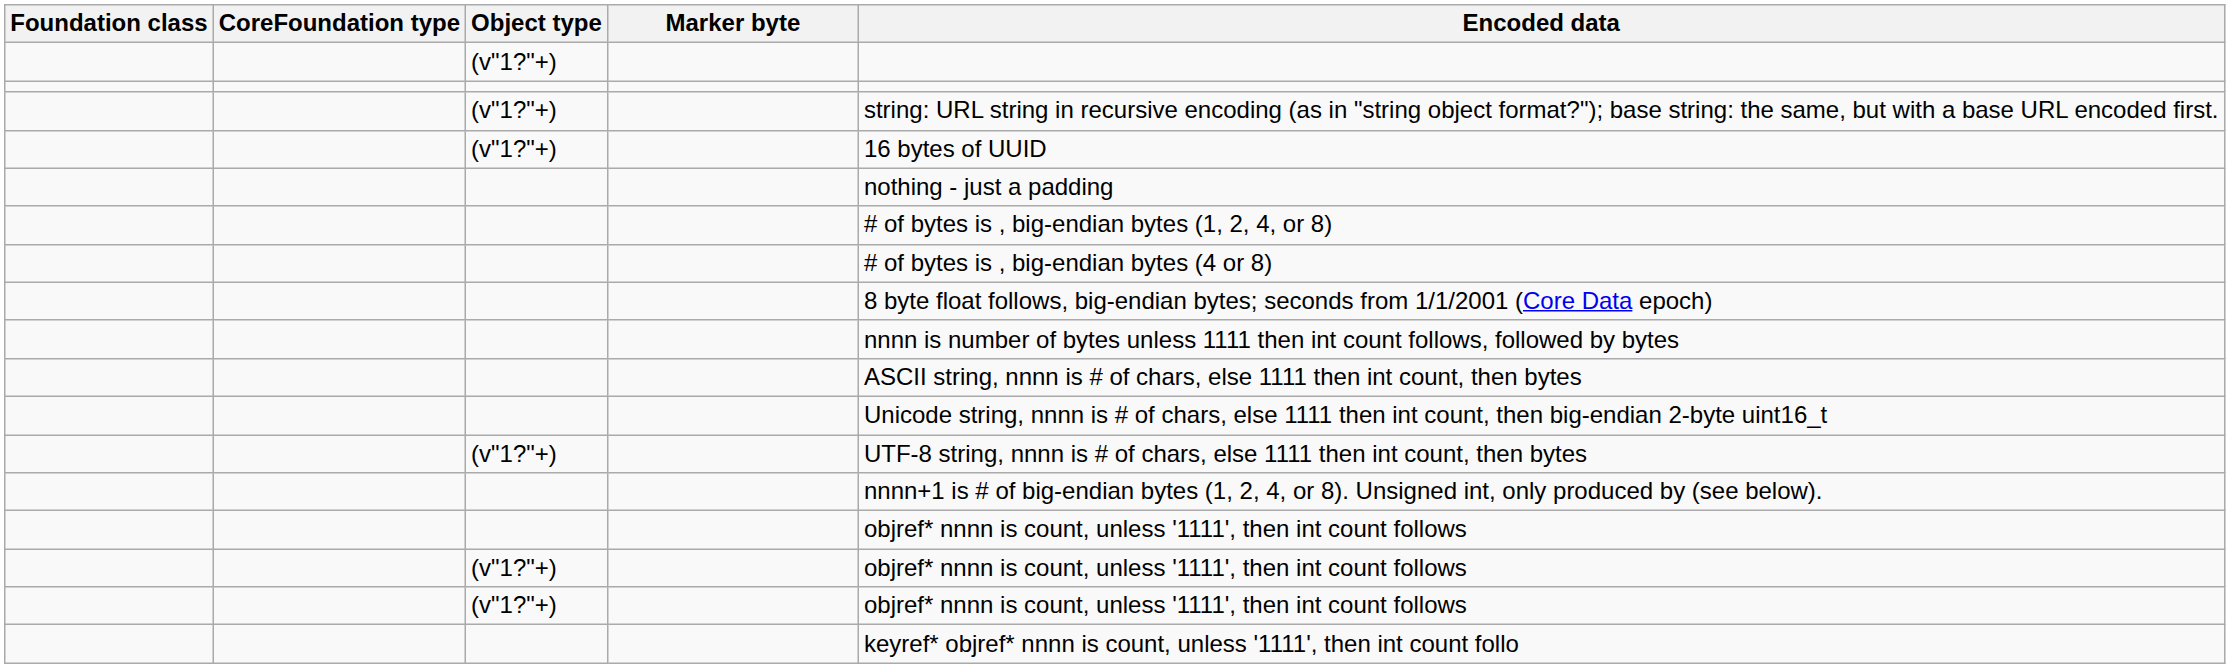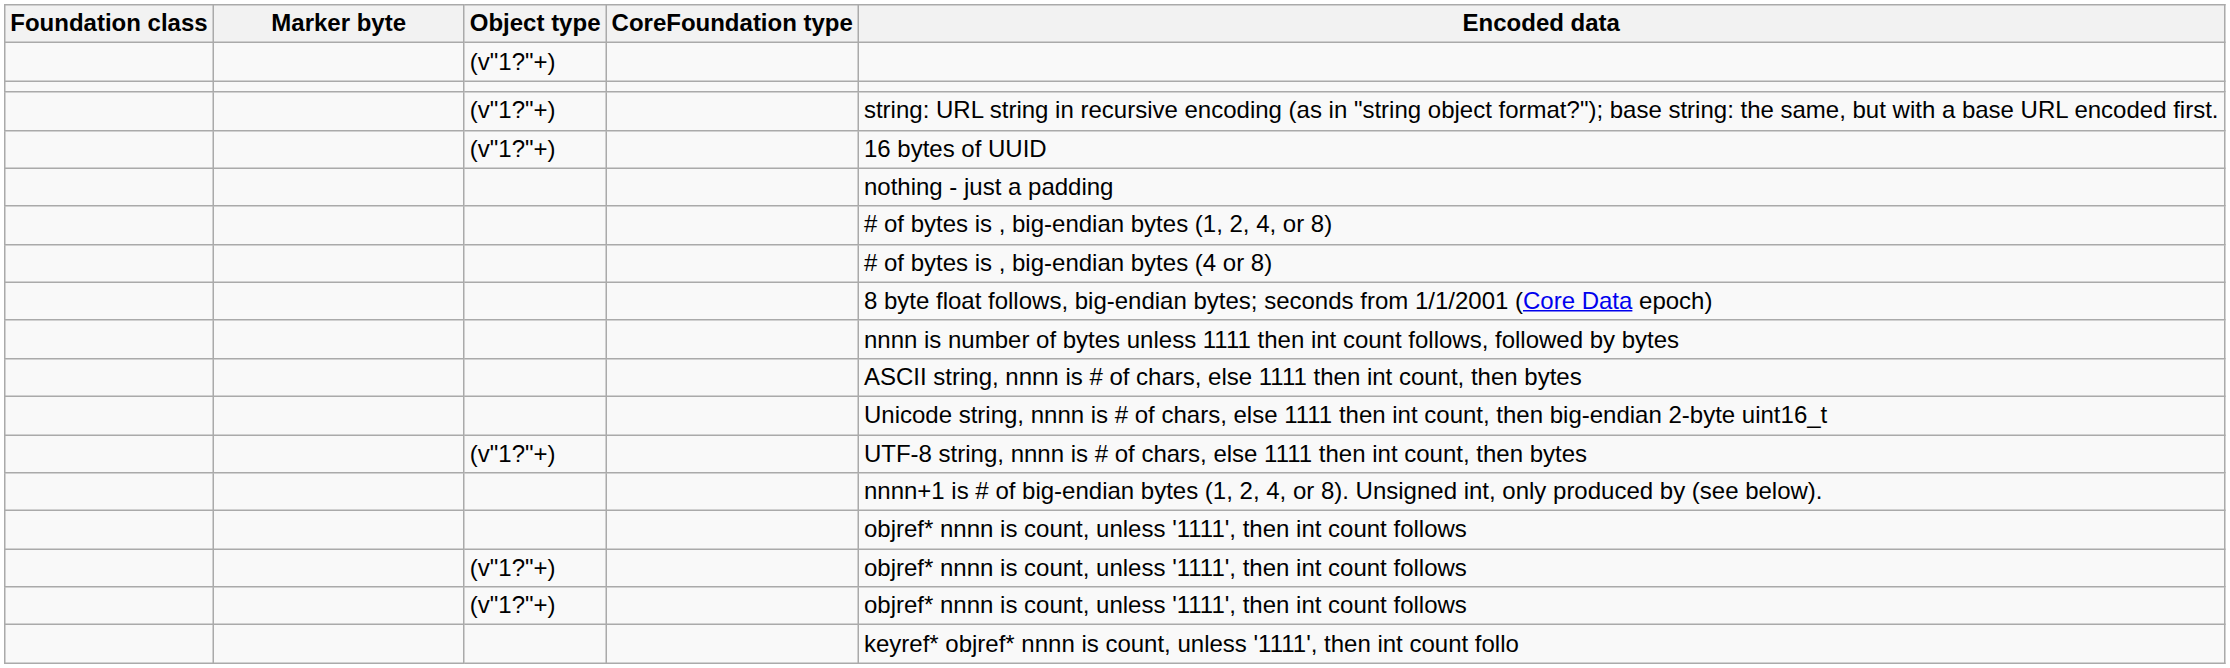columns swapped: (339, 23) <-> (733, 23)
